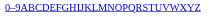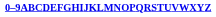(103, 7) normal -> (108, 7) bold
